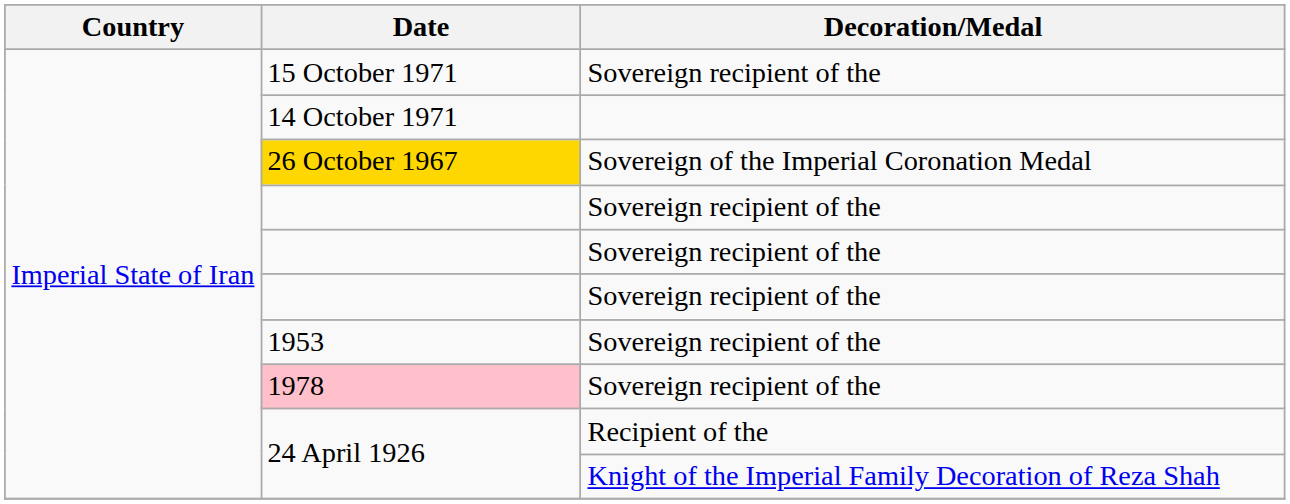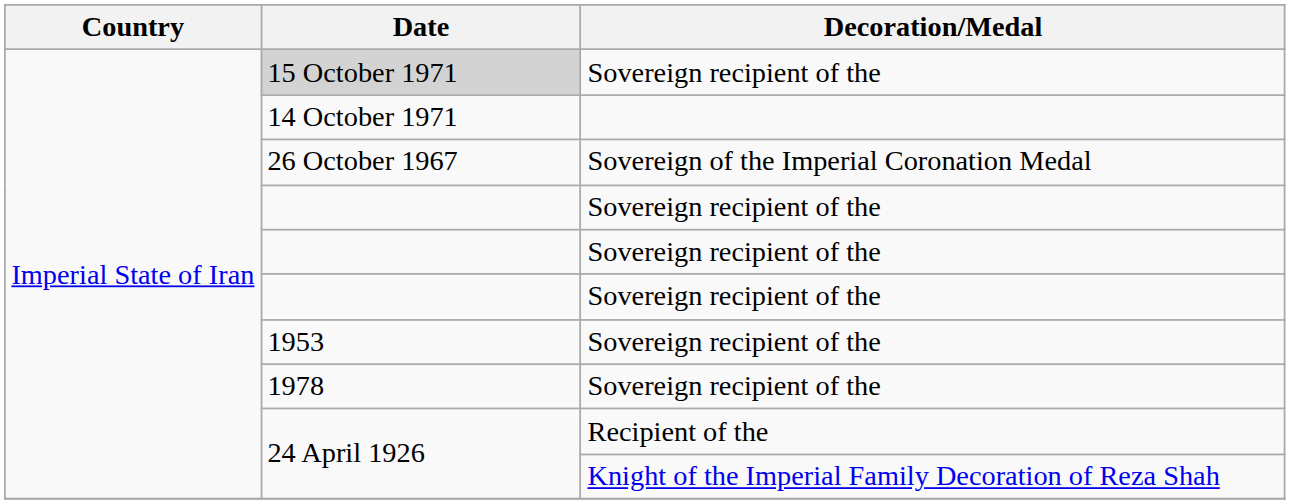(363, 71) no background -> (363, 71) lightgrey background
(363, 161) gold background -> (363, 161) no background
(296, 386) pink background -> (296, 386) no background
